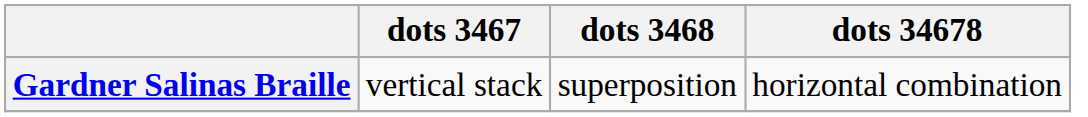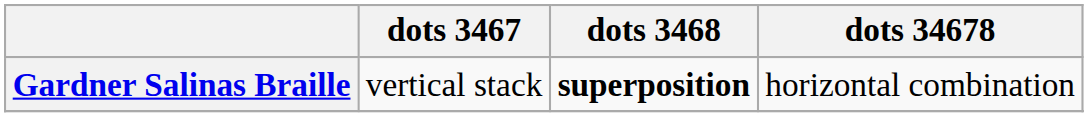(647, 83) normal -> (654, 83) bold
